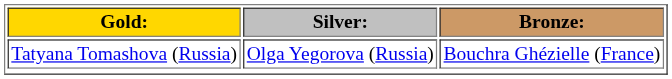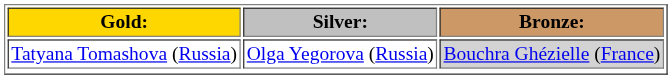(552, 53) no background -> (552, 53) lightgrey background
